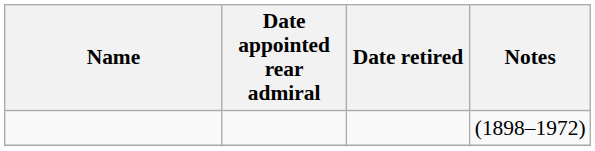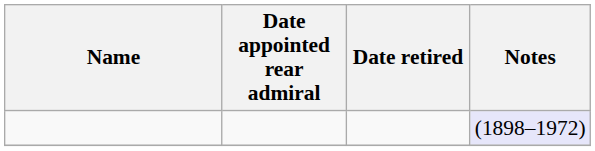(530, 127) no background -> (530, 127) lavender background
